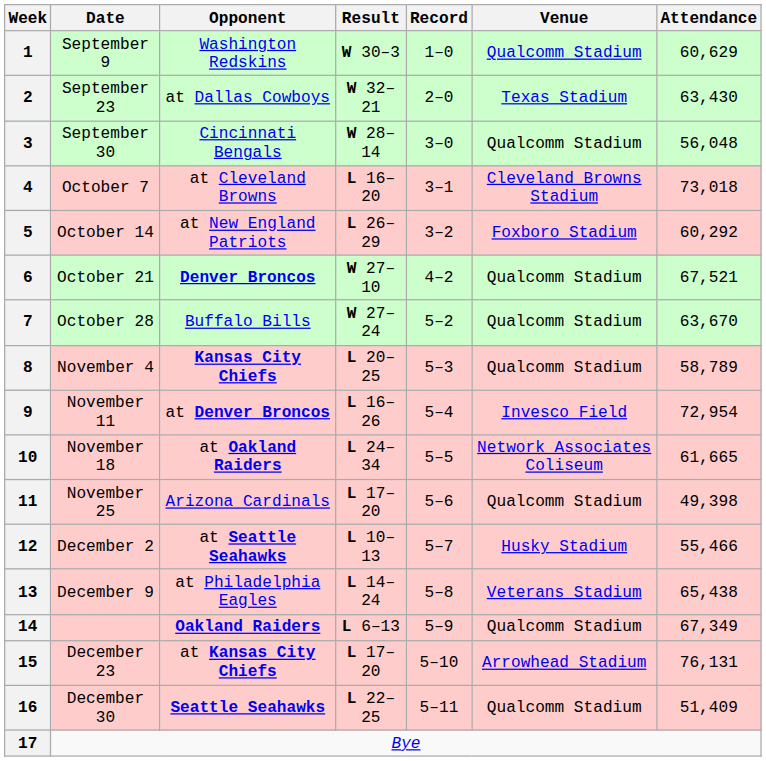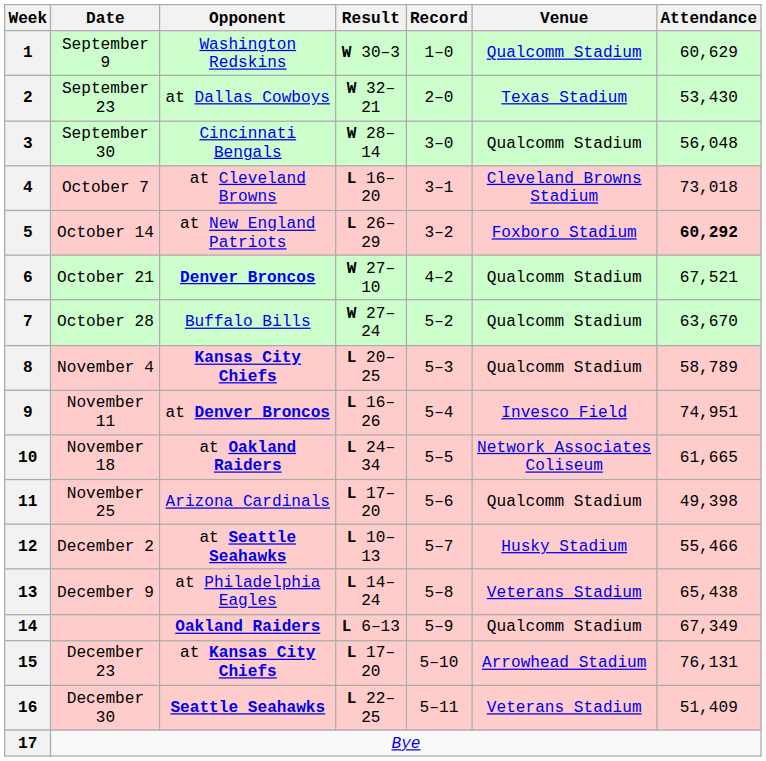(709, 98) 63,430 -> (709, 98) 53,430
(709, 233) normal -> (709, 233) bold
(709, 412) 72,954 -> (709, 412) 74,951
(564, 708) Qualcomm Stadium -> (564, 708) Veterans Stadium
